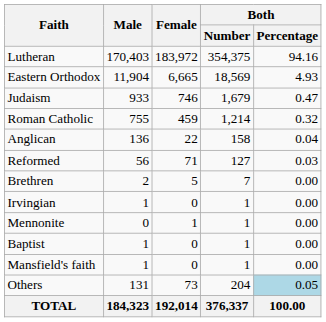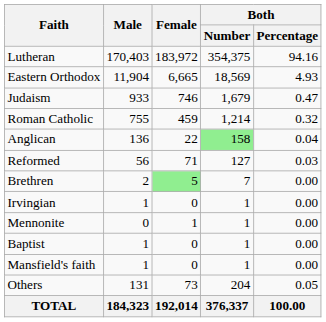(241, 139) no background -> (241, 139) lightgreen background
(194, 181) no background -> (194, 181) lightgreen background
(307, 285) lightblue background -> (307, 285) no background
